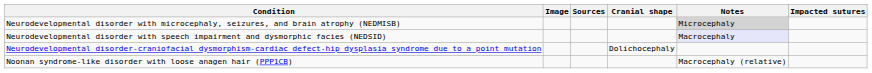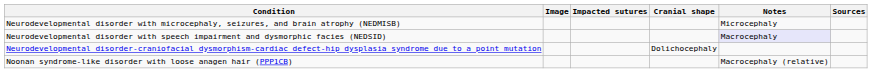columns swapped: (828, 11) <-> (589, 11)
(707, 23) lightgrey background -> (749, 23) no background
